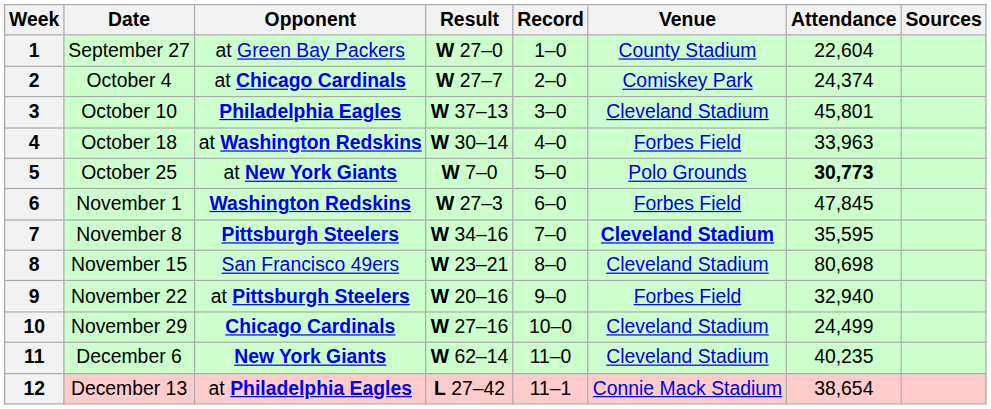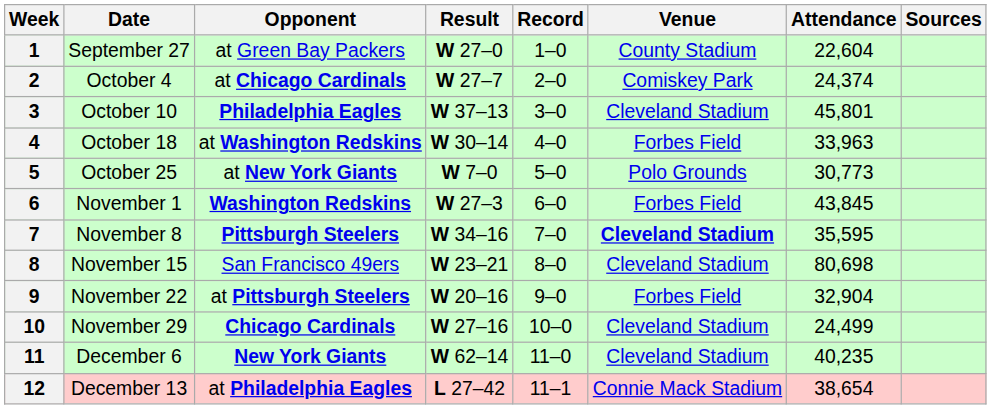(844, 173) bold -> (844, 173) normal
(844, 204) 47,845 -> (844, 204) 43,845
(844, 296) 32,940 -> (844, 296) 32,904
